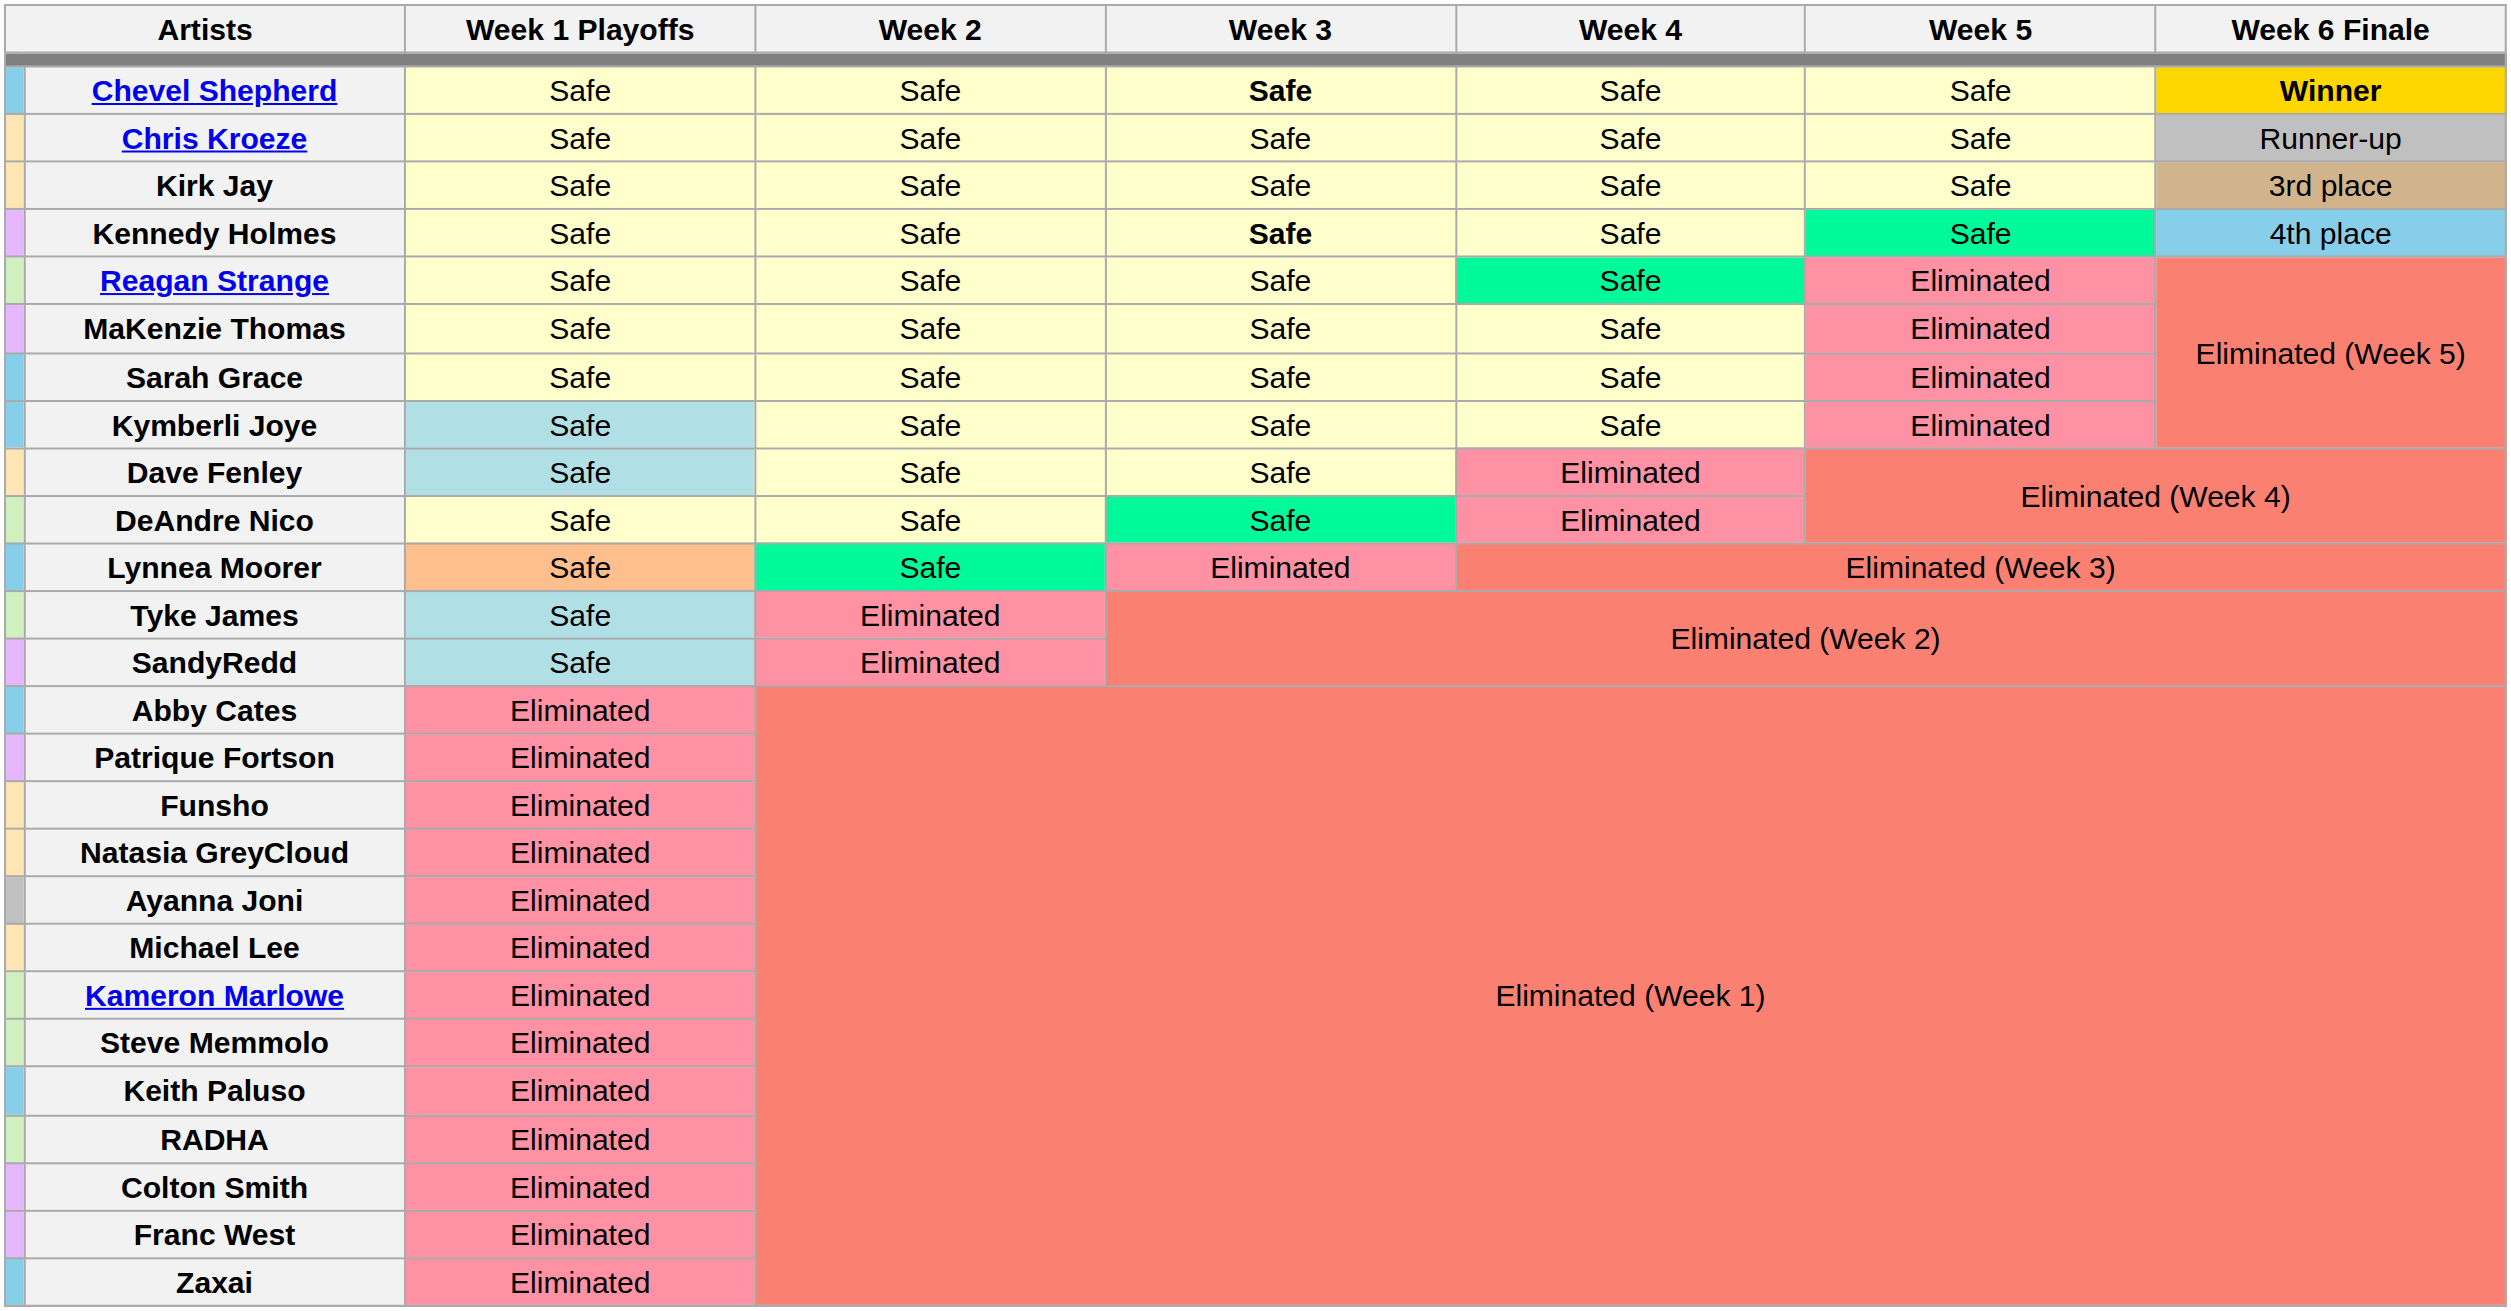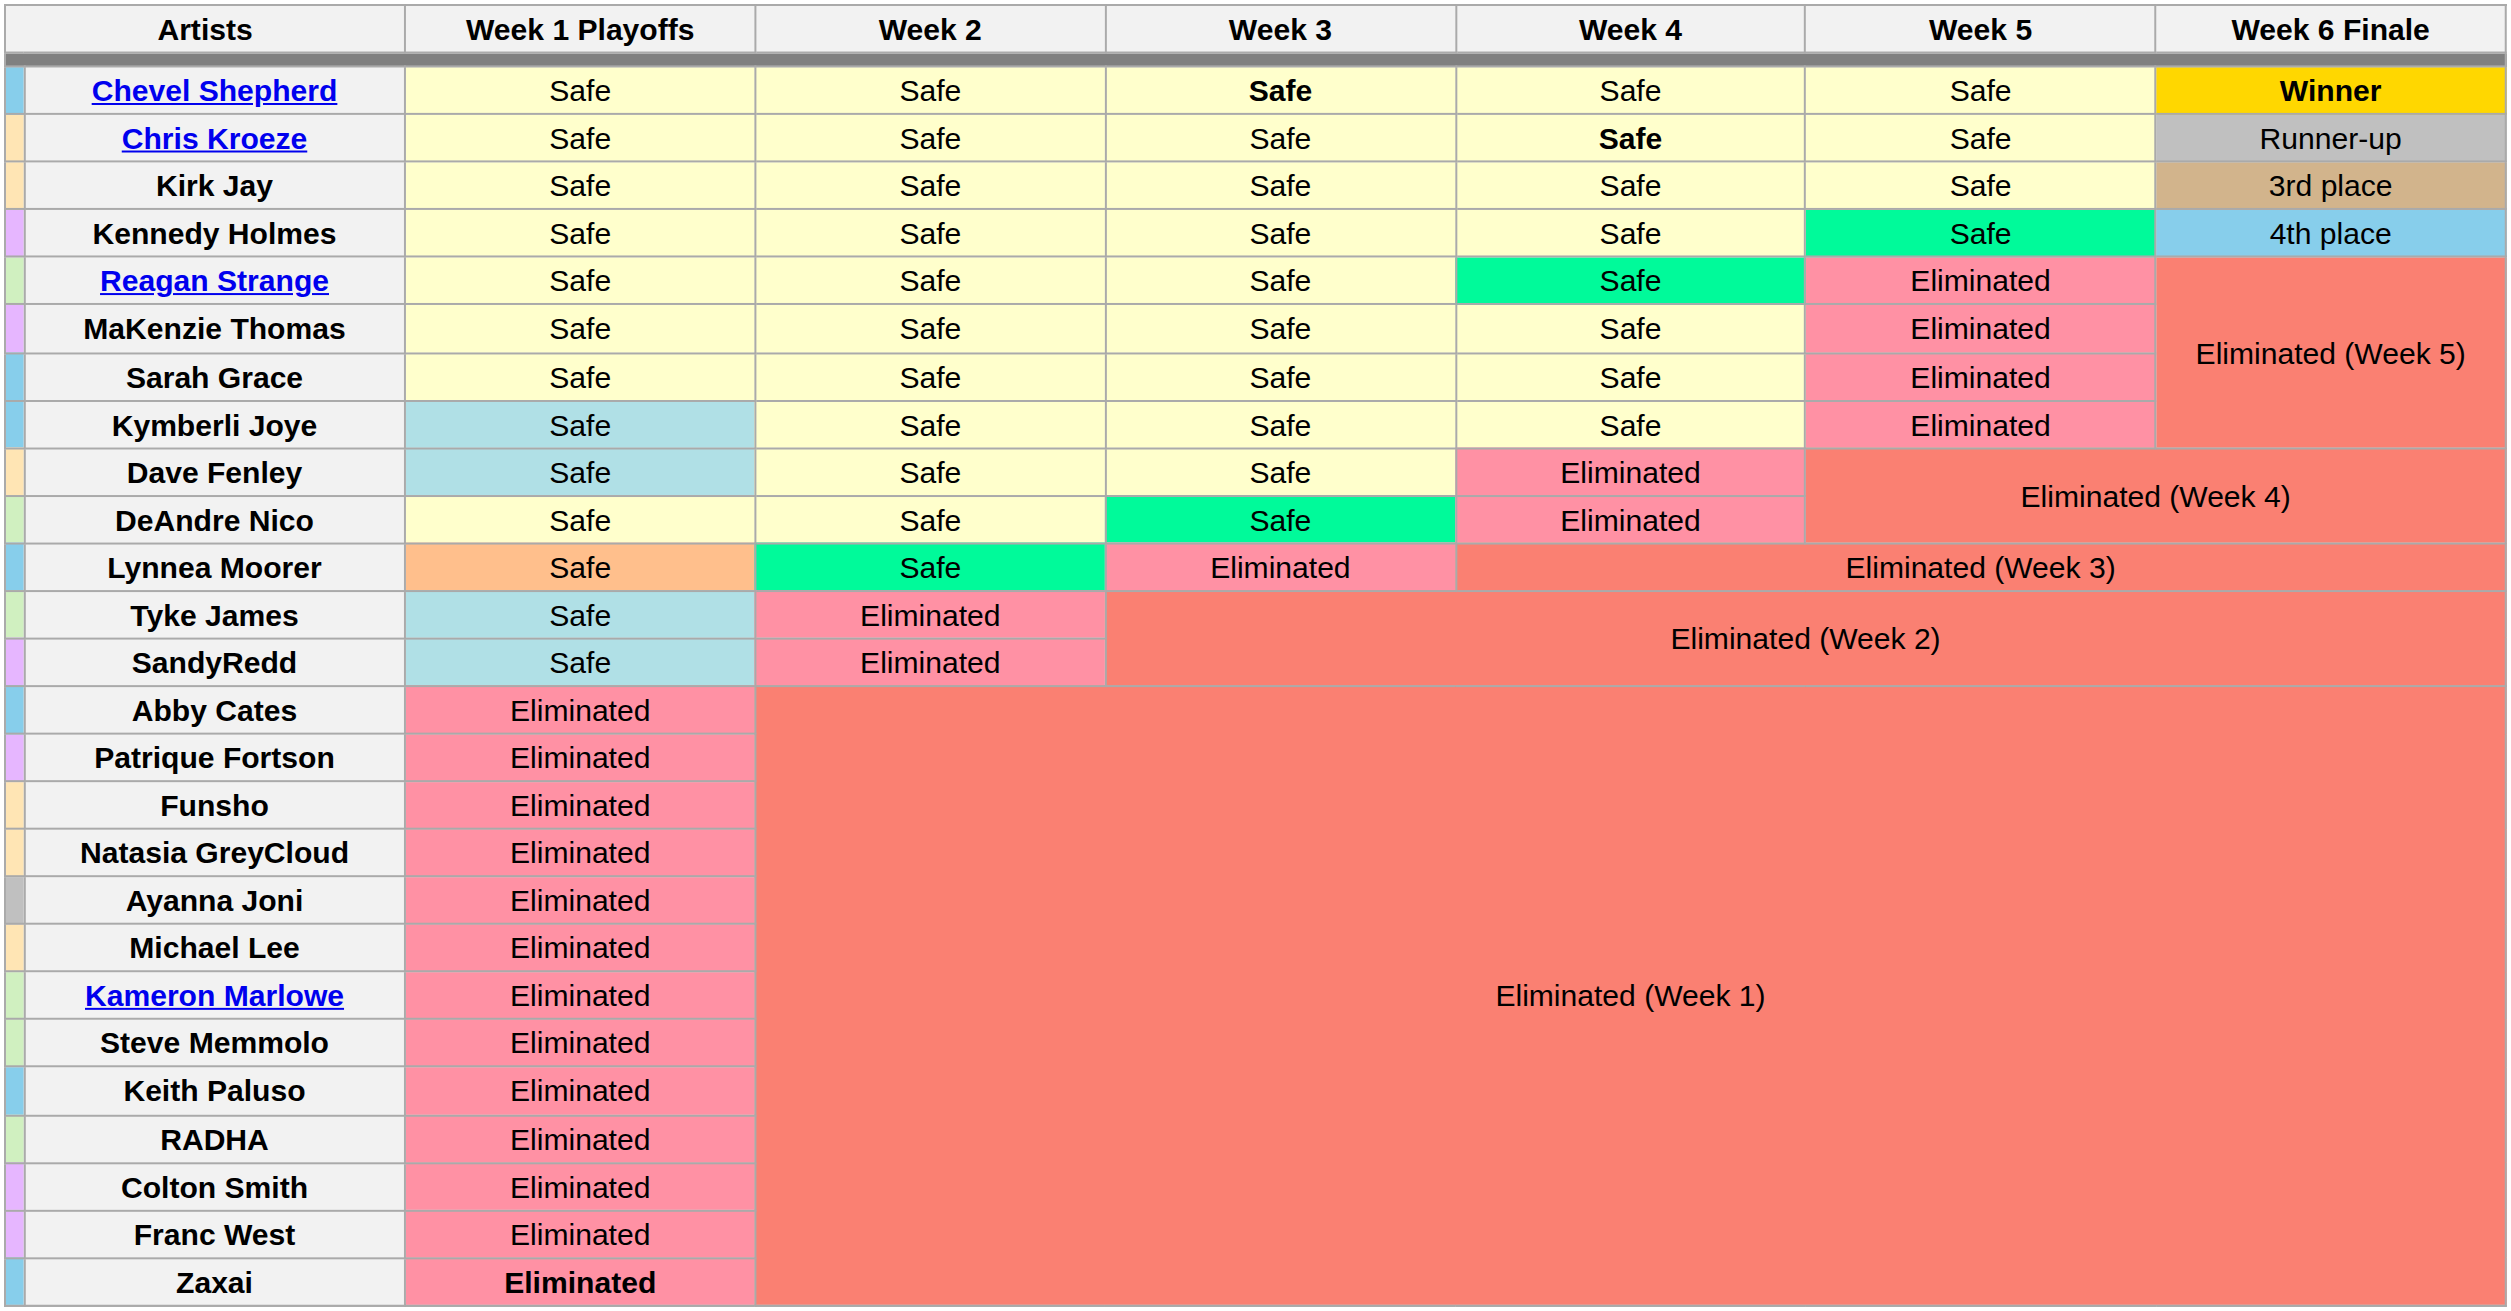(1631, 138) normal -> (1631, 138) bold
(1280, 234) bold -> (1280, 234) normal
(580, 1282) normal -> (580, 1282) bold
